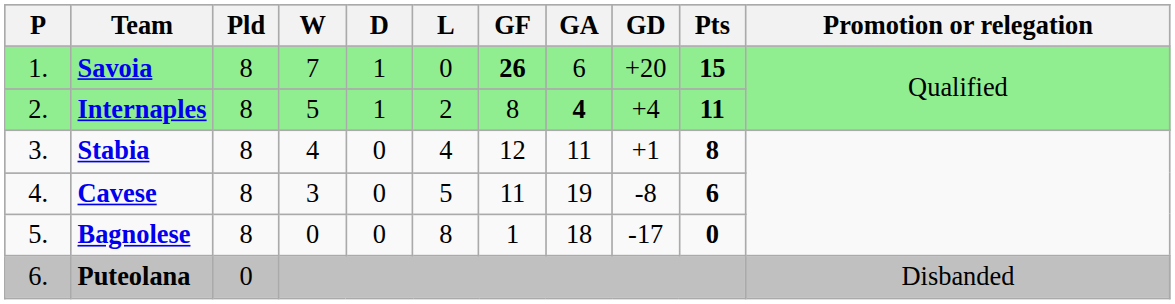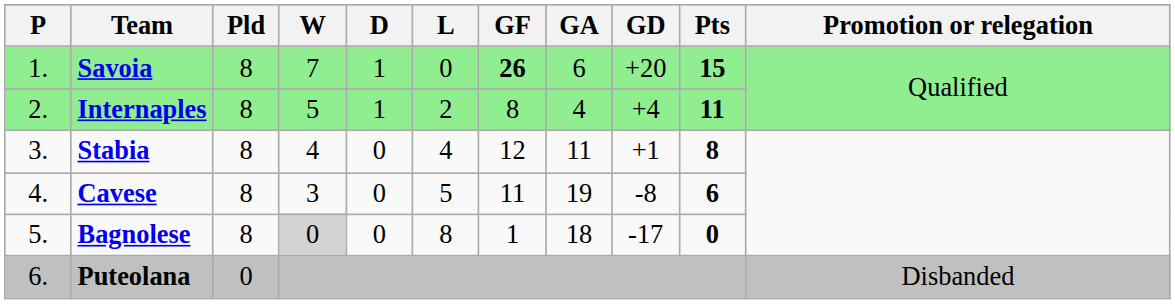(579, 109) bold -> (579, 109) normal
(313, 234) no background -> (313, 234) lightgrey background
